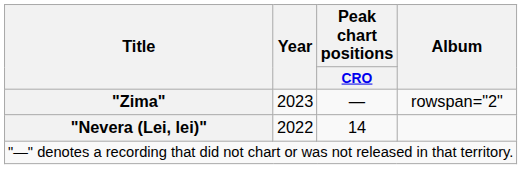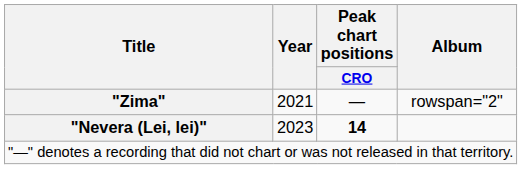(295, 101) 2023 -> (295, 101) 2021
(295, 127) 2022 -> (295, 127) 2023
(357, 127) normal -> (357, 127) bold
